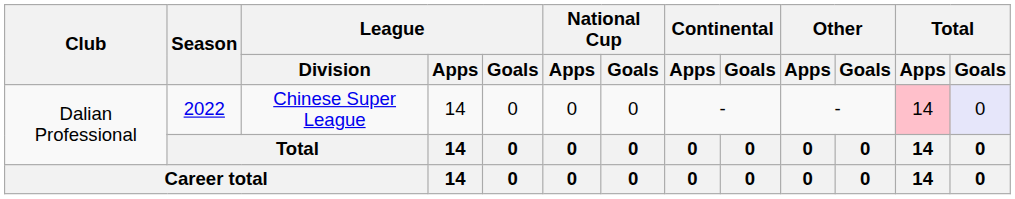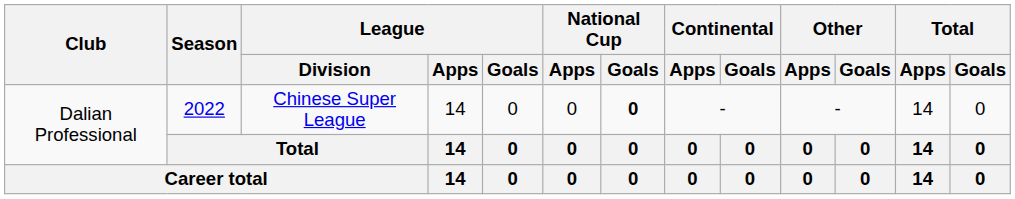(633, 109) normal -> (633, 109) bold
(923, 109) pink background -> (923, 109) no background
(980, 109) lavender background -> (980, 109) no background
